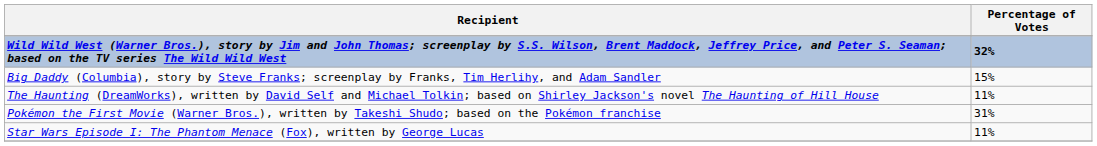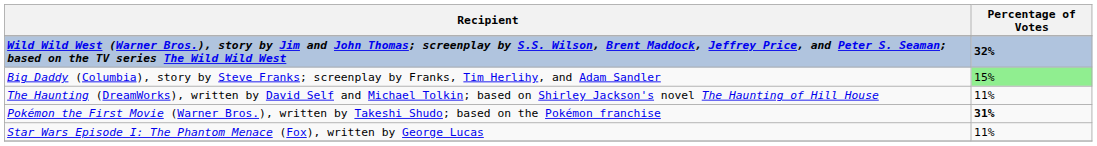(984, 77) no background -> (984, 77) lightgreen background
(984, 113) normal -> (984, 113) bold
